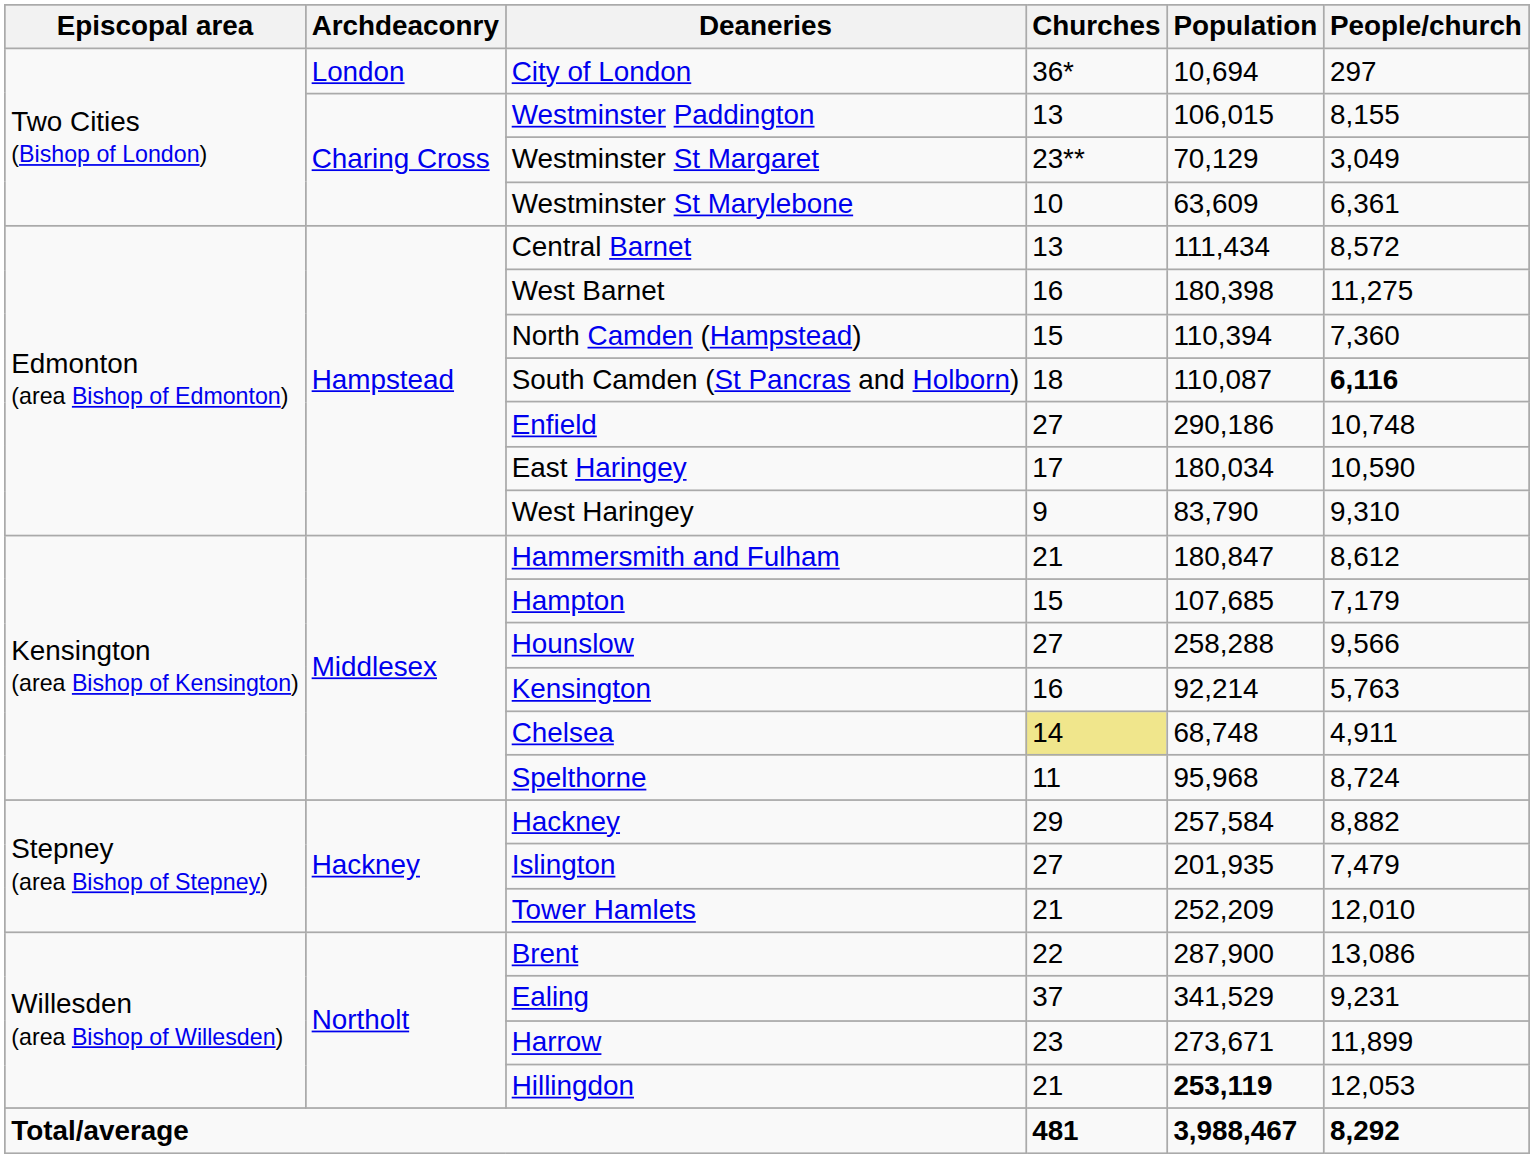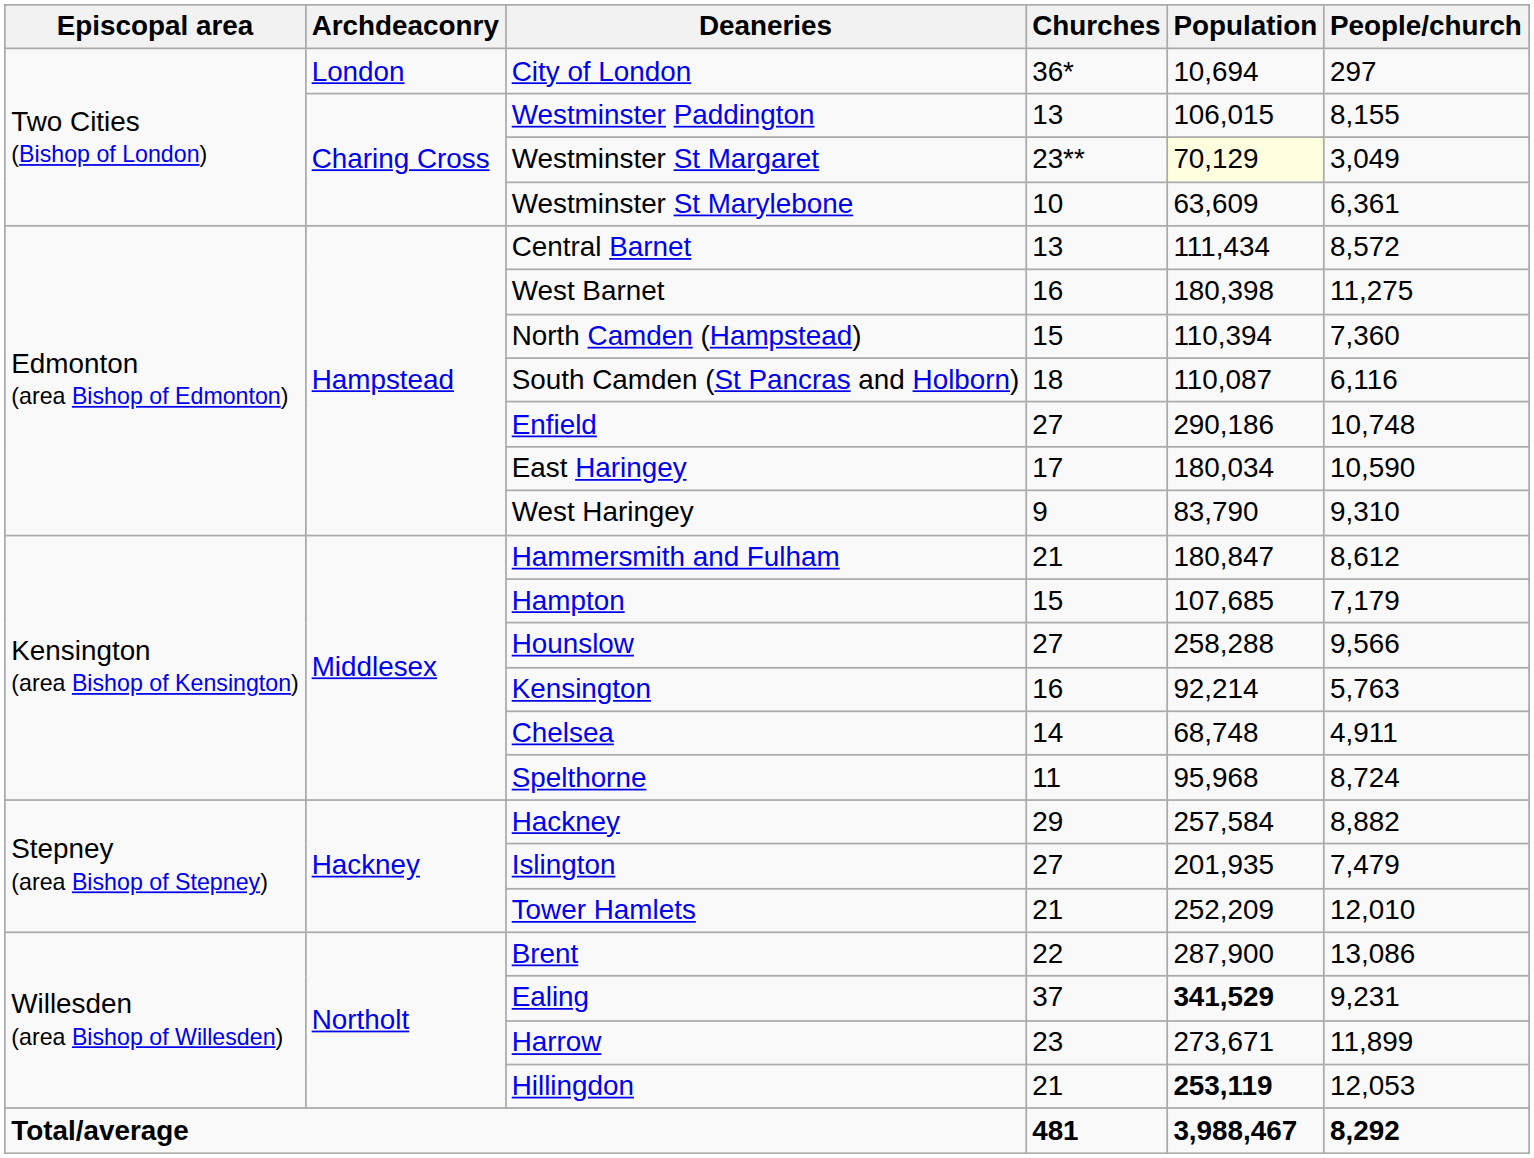(1216, 159) no background -> (1216, 159) lightyellow background
(1364, 379) bold -> (1364, 379) normal
(1048, 733) khaki background -> (1048, 733) no background
(1224, 997) normal -> (1224, 997) bold
